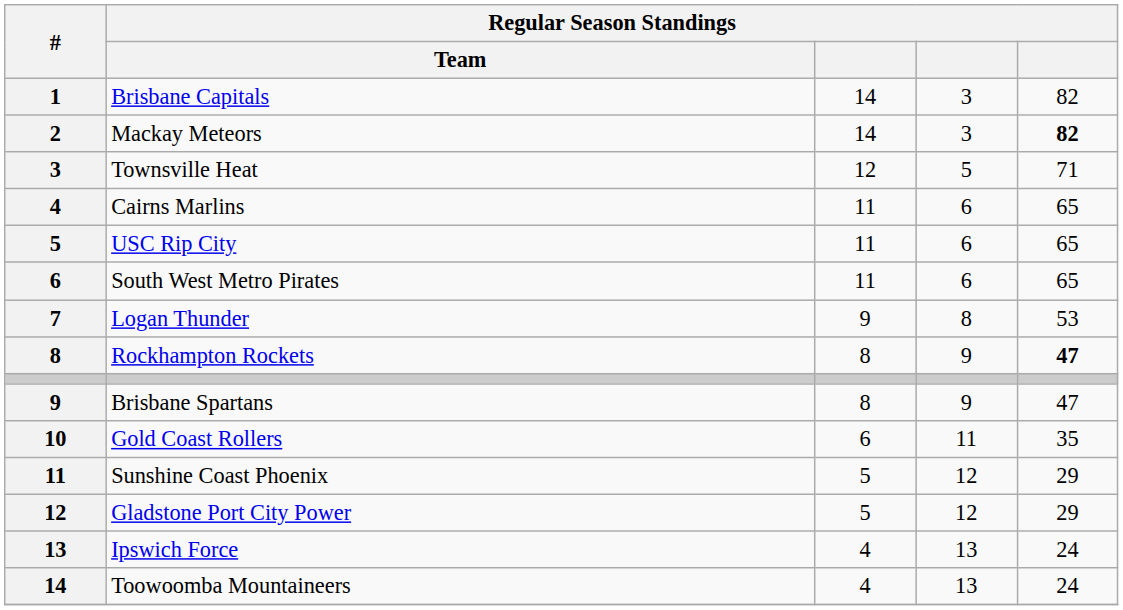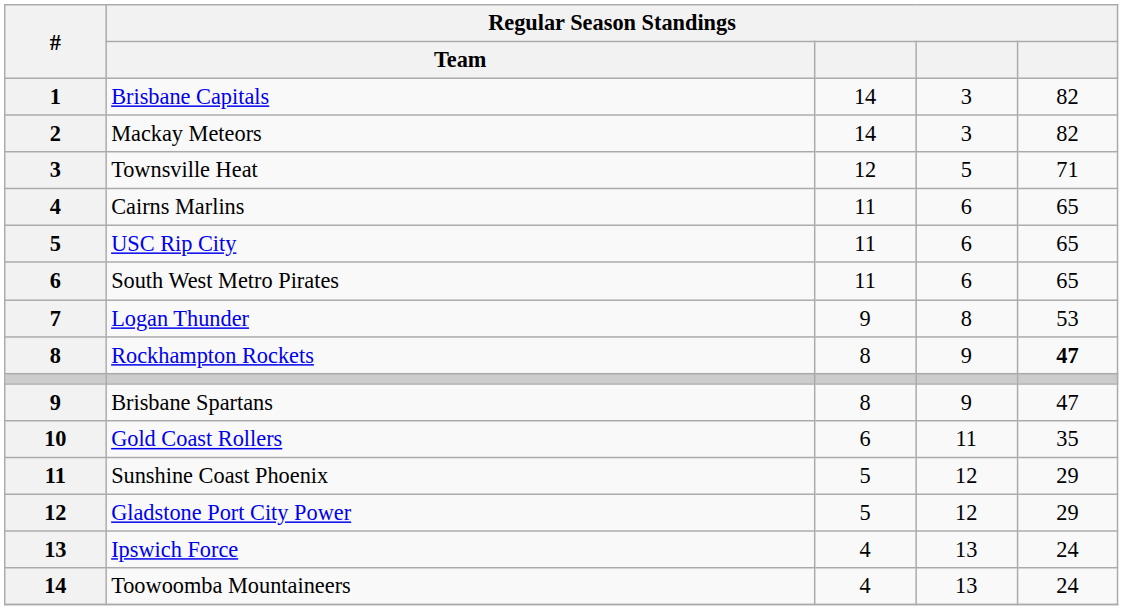(1067, 133) bold -> (1067, 133) normal
